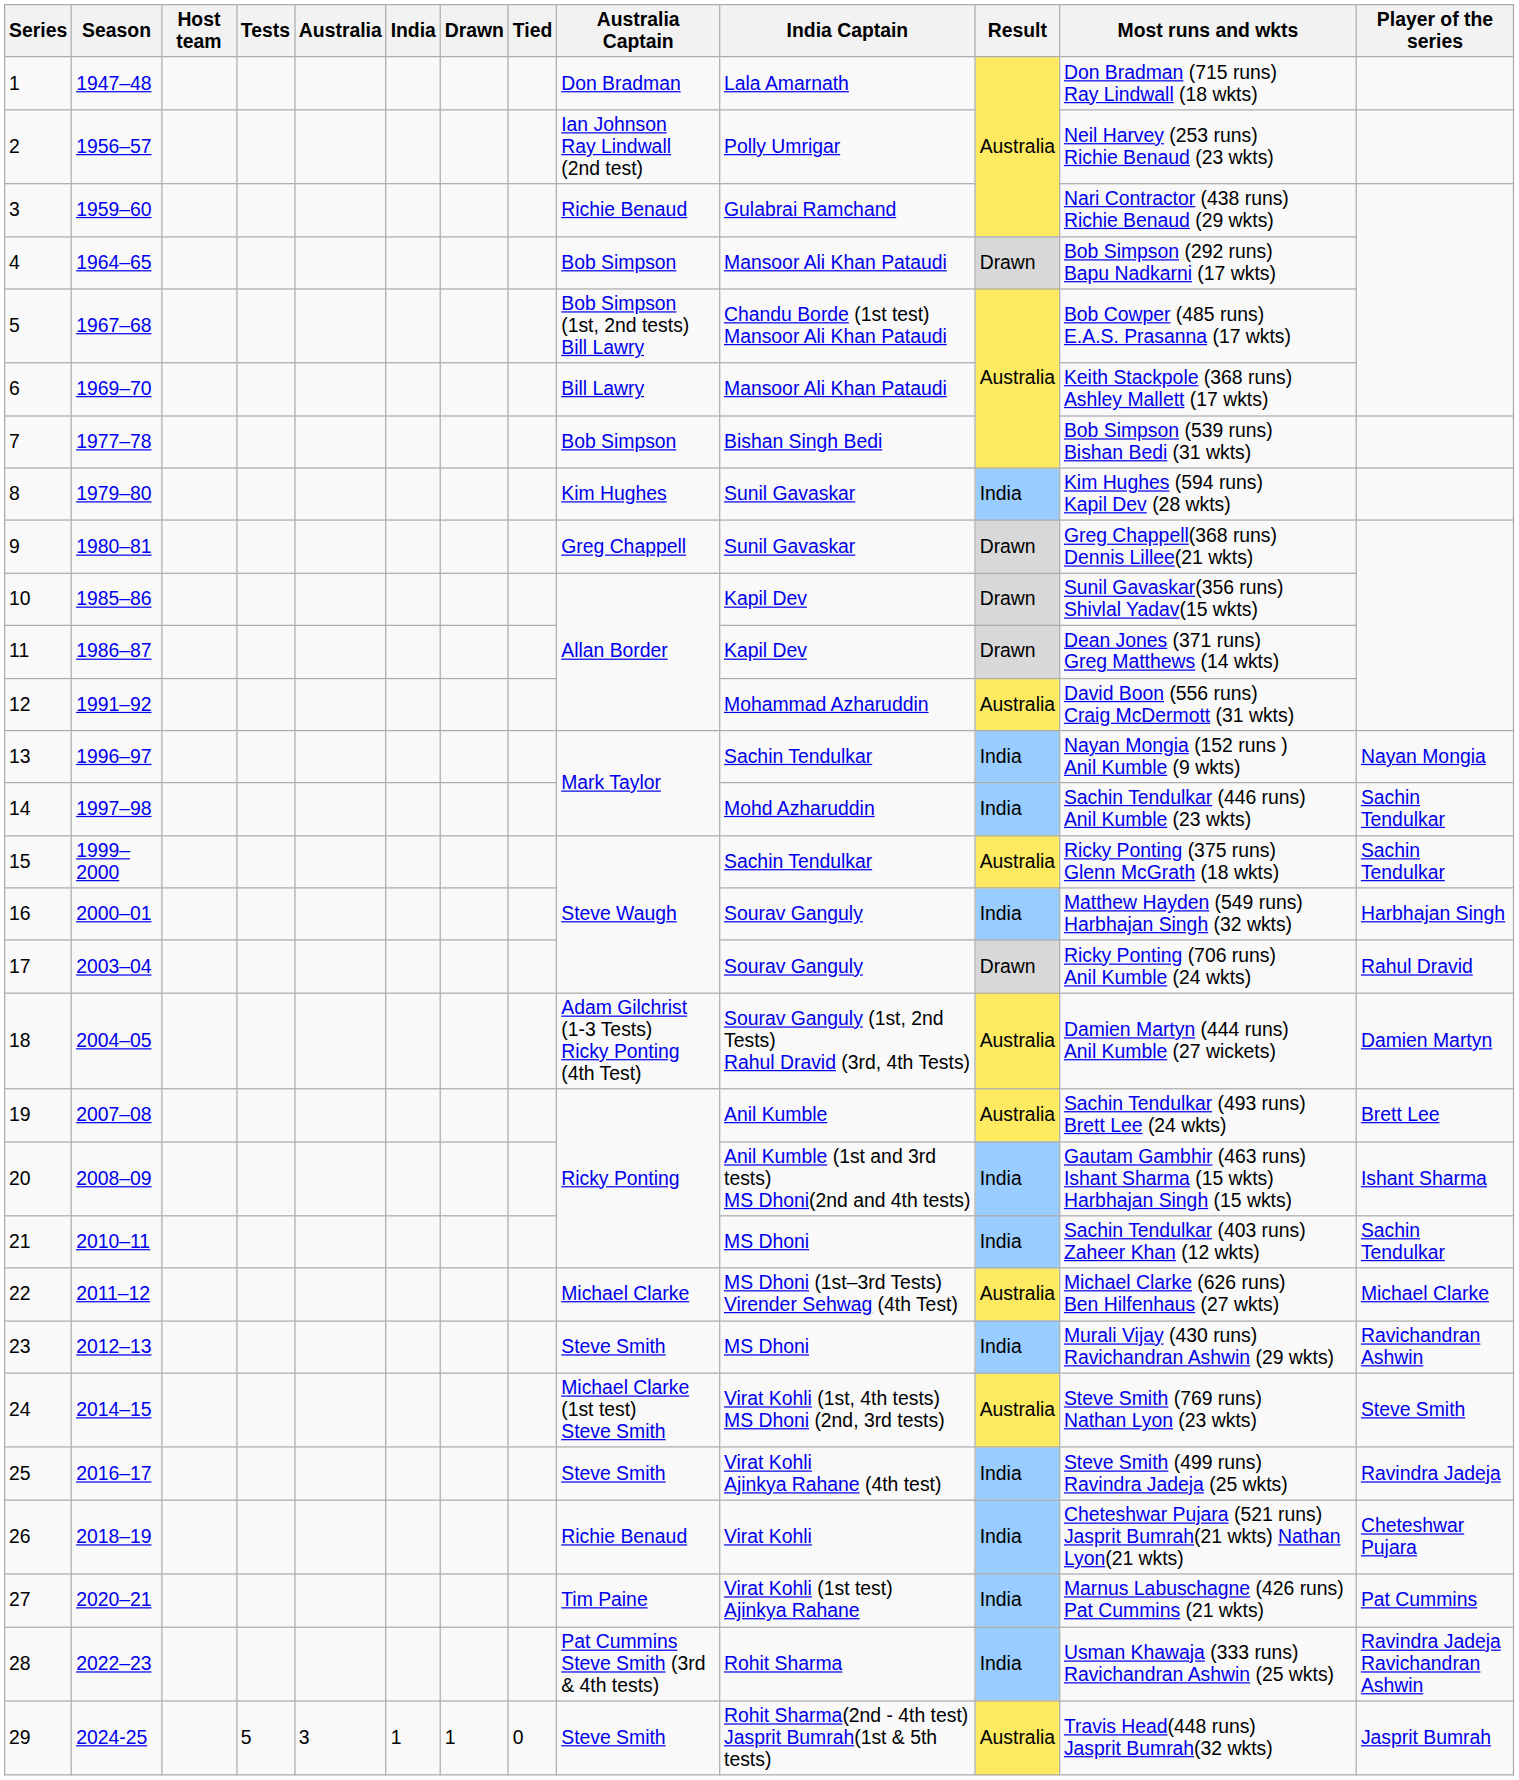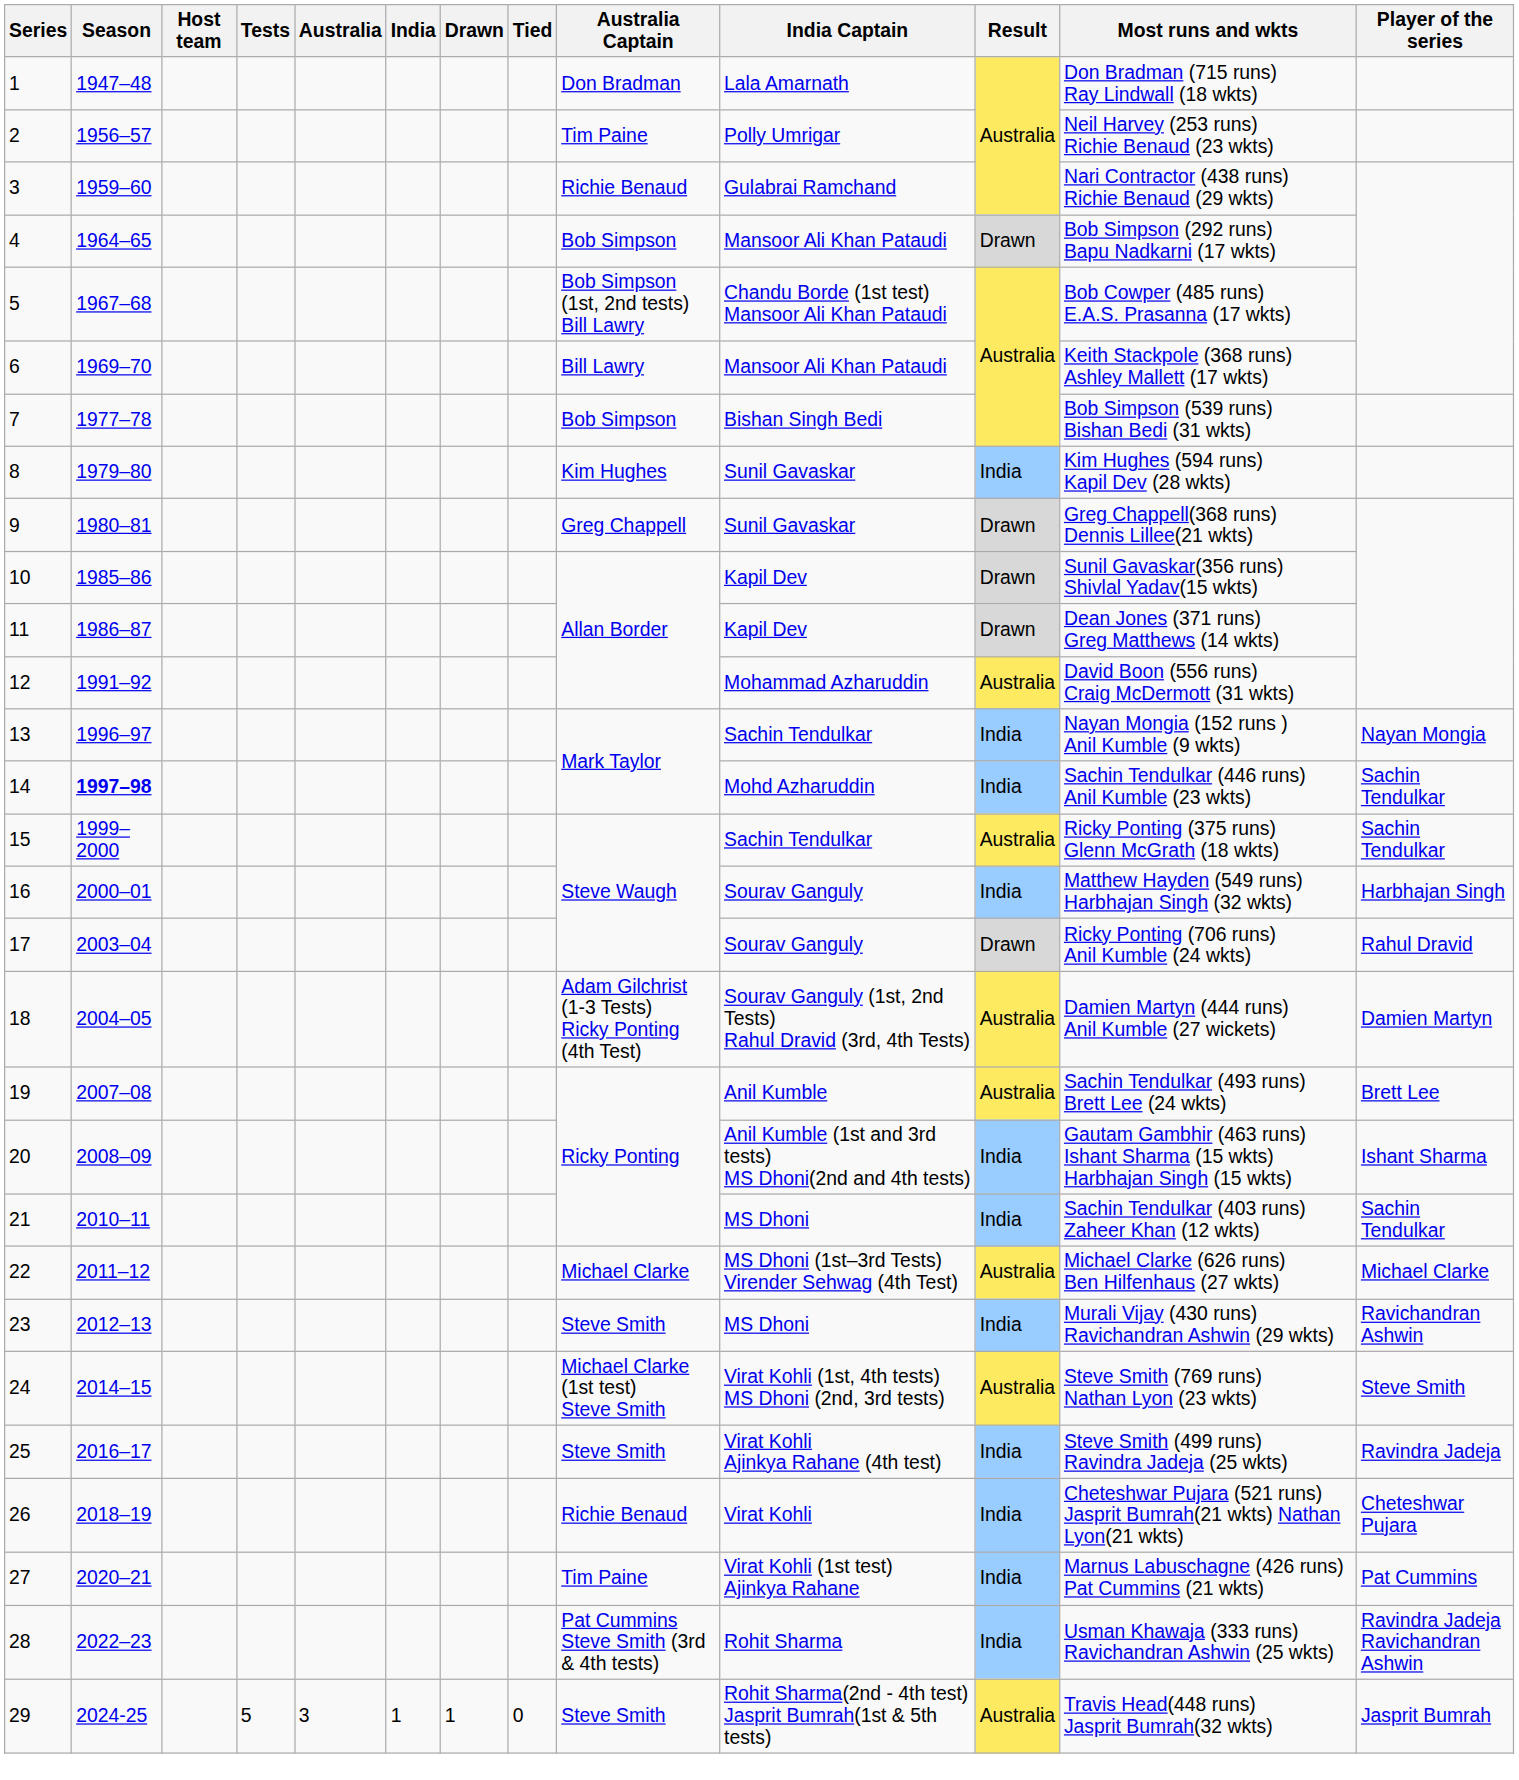(616, 146) Ian Johnson Ray Lindwall (2nd test) -> (604, 135) Tim Paine
(114, 809) normal -> (114, 787) bold
